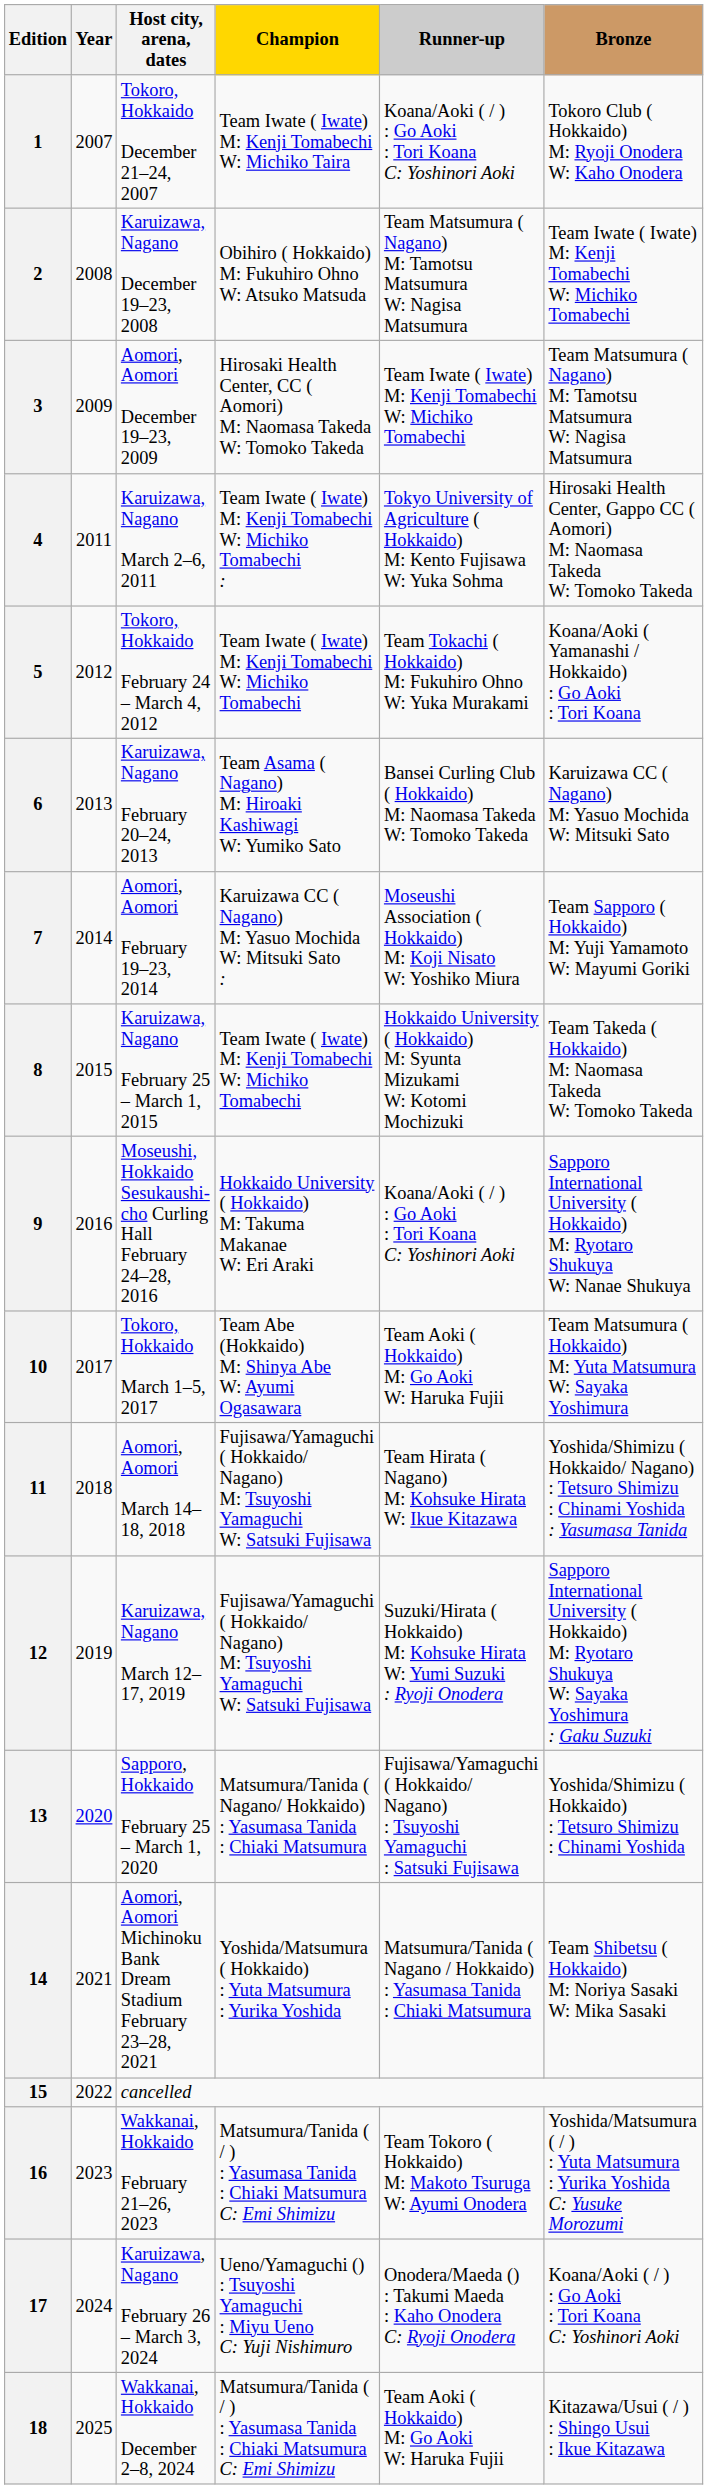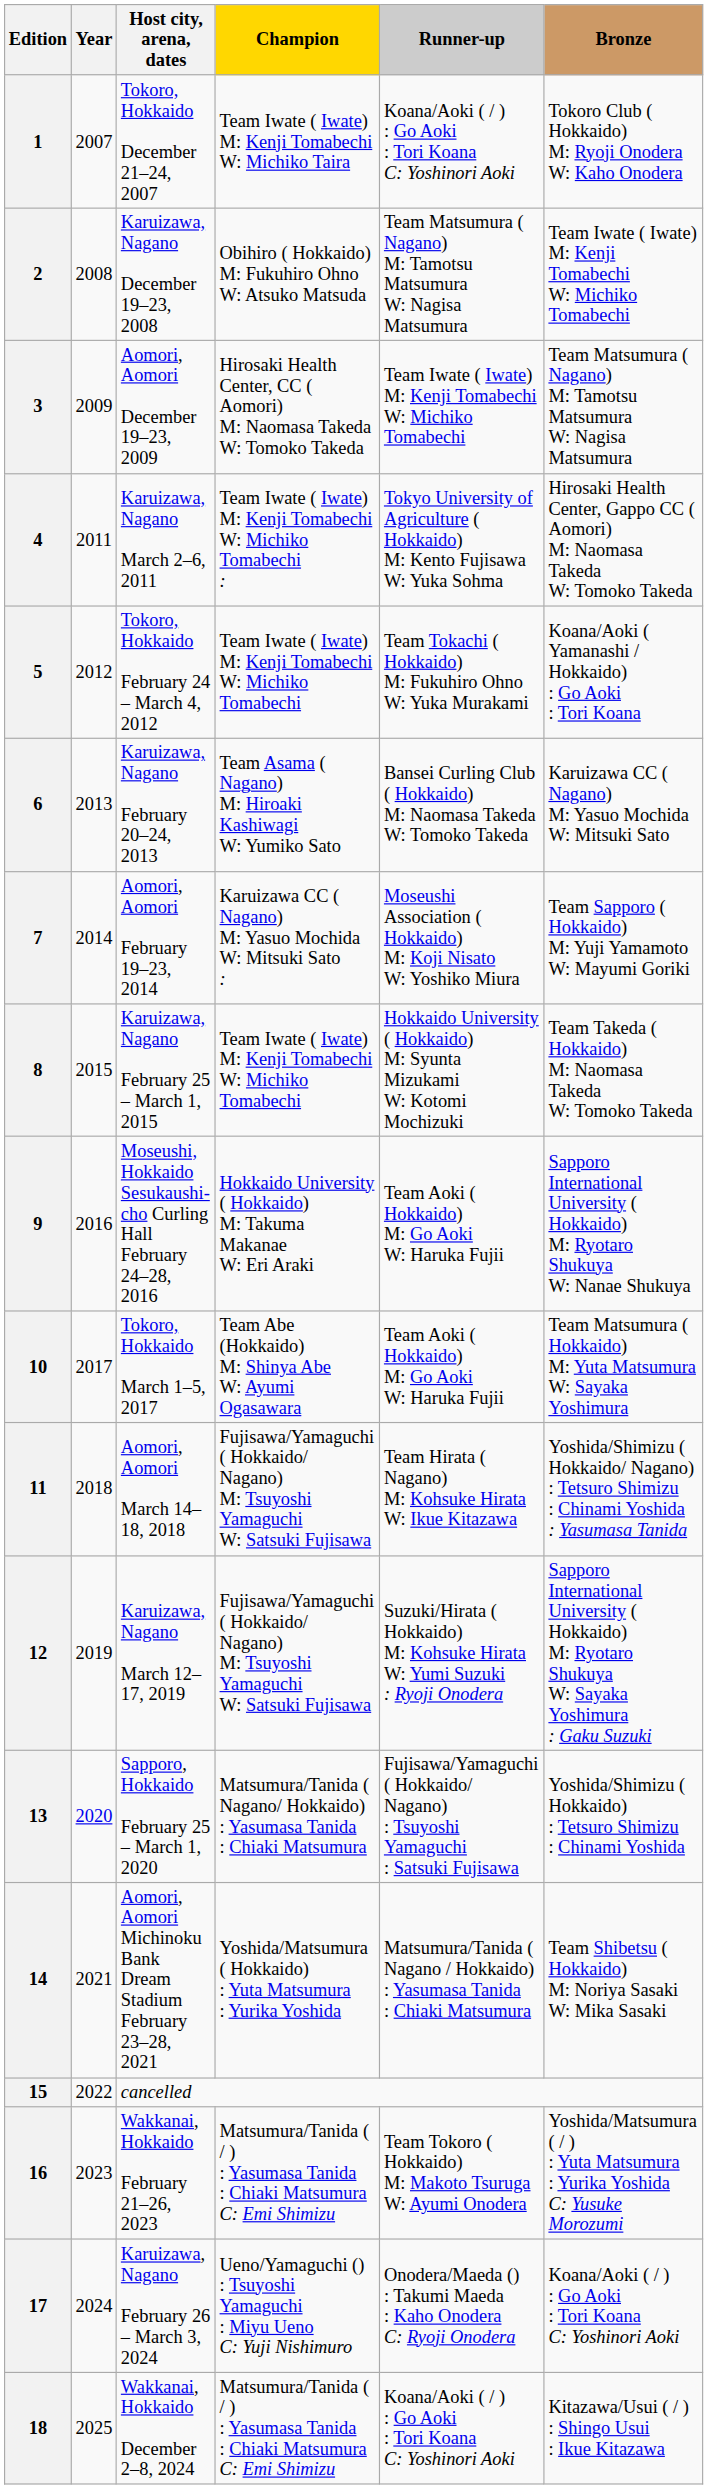(449, 1223) Koana/Aoki ( / ) : Go Aoki : Tori Koana C: Yoshinori Aoki -> (444, 1223) Team Aoki ( Hokkaido) M: Go Aoki W: Haruka Fujii
(444, 2428) Team Aoki ( Hokkaido) M: Go Aoki W: Haruka Fujii -> (449, 2428) Koana/Aoki ( / ) : Go Aoki : Tori Koana C: Yoshinori Aoki
